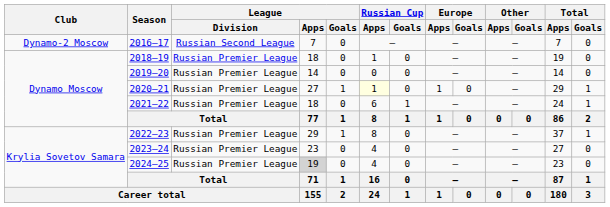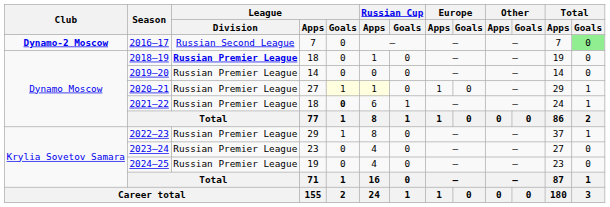(66, 42) normal -> (66, 42) bold
(588, 42) no background -> (588, 42) lightgreen background
(235, 58) normal -> (235, 58) bold
(343, 88) no background -> (343, 88) lightyellow background
(343, 104) normal -> (343, 104) bold
(313, 165) lightgrey background -> (313, 165) no background
